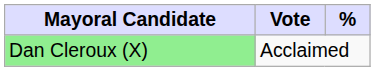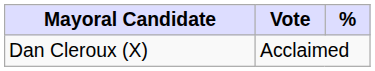(78, 50) lightgreen background -> (78, 50) no background
